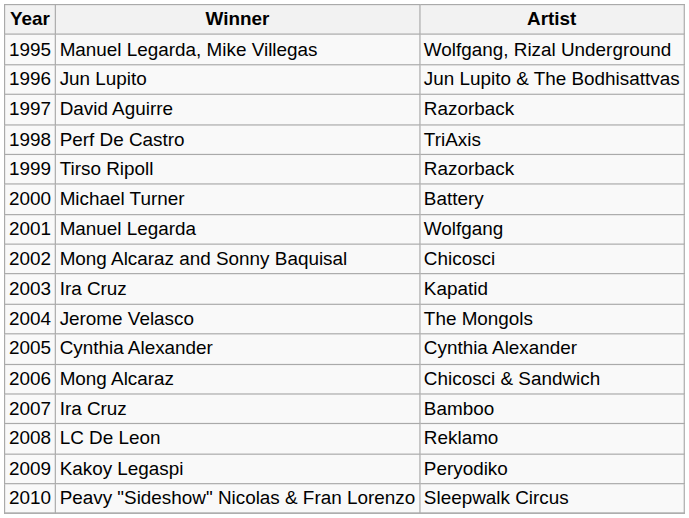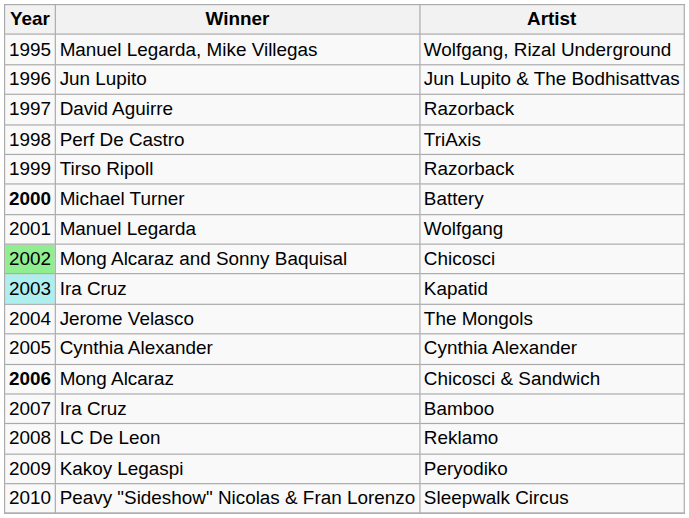(30, 199) normal -> (30, 199) bold
(30, 259) no background -> (30, 259) lightgreen background
(30, 288) no background -> (30, 288) paleturquoise background
(30, 378) normal -> (30, 378) bold
